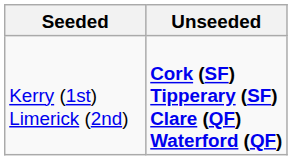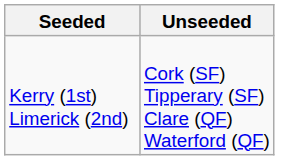(216, 106) bold -> (207, 106) normal
